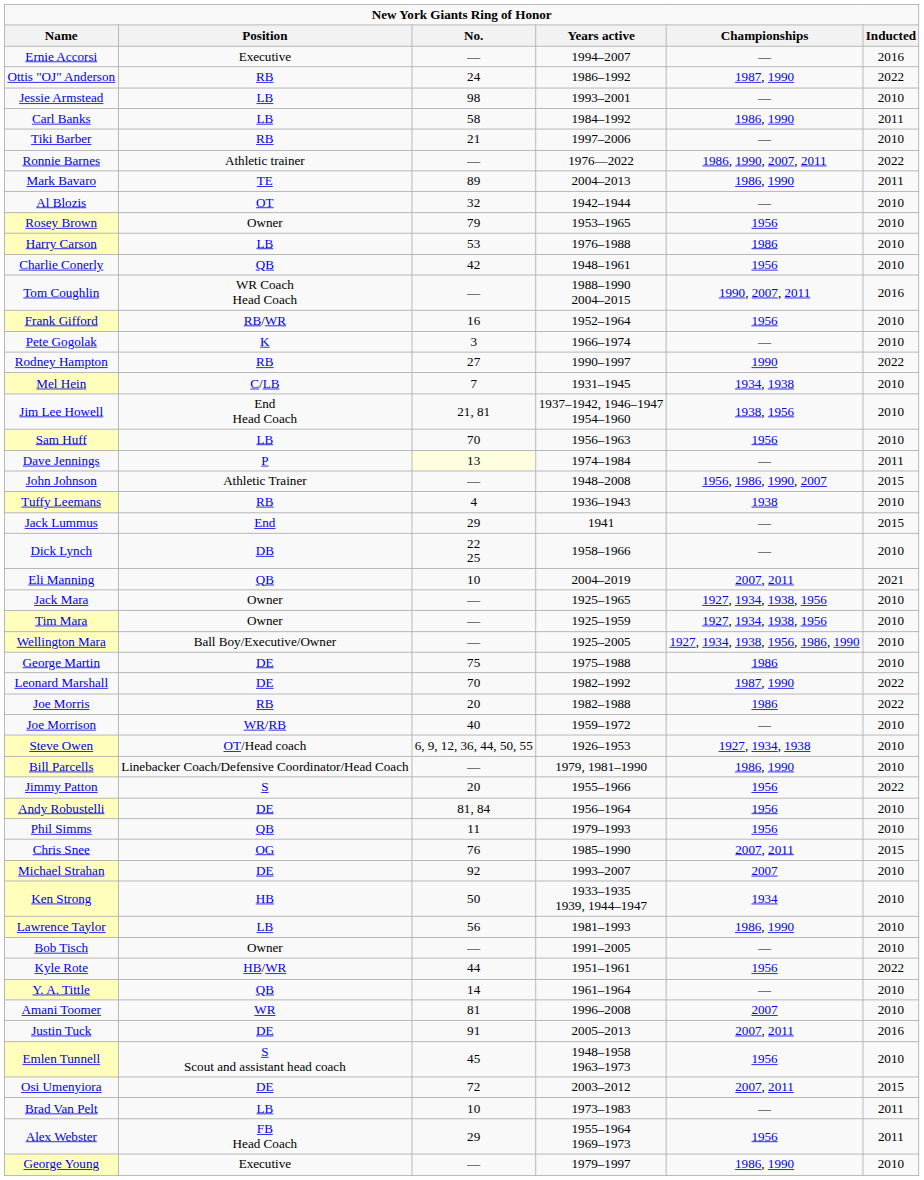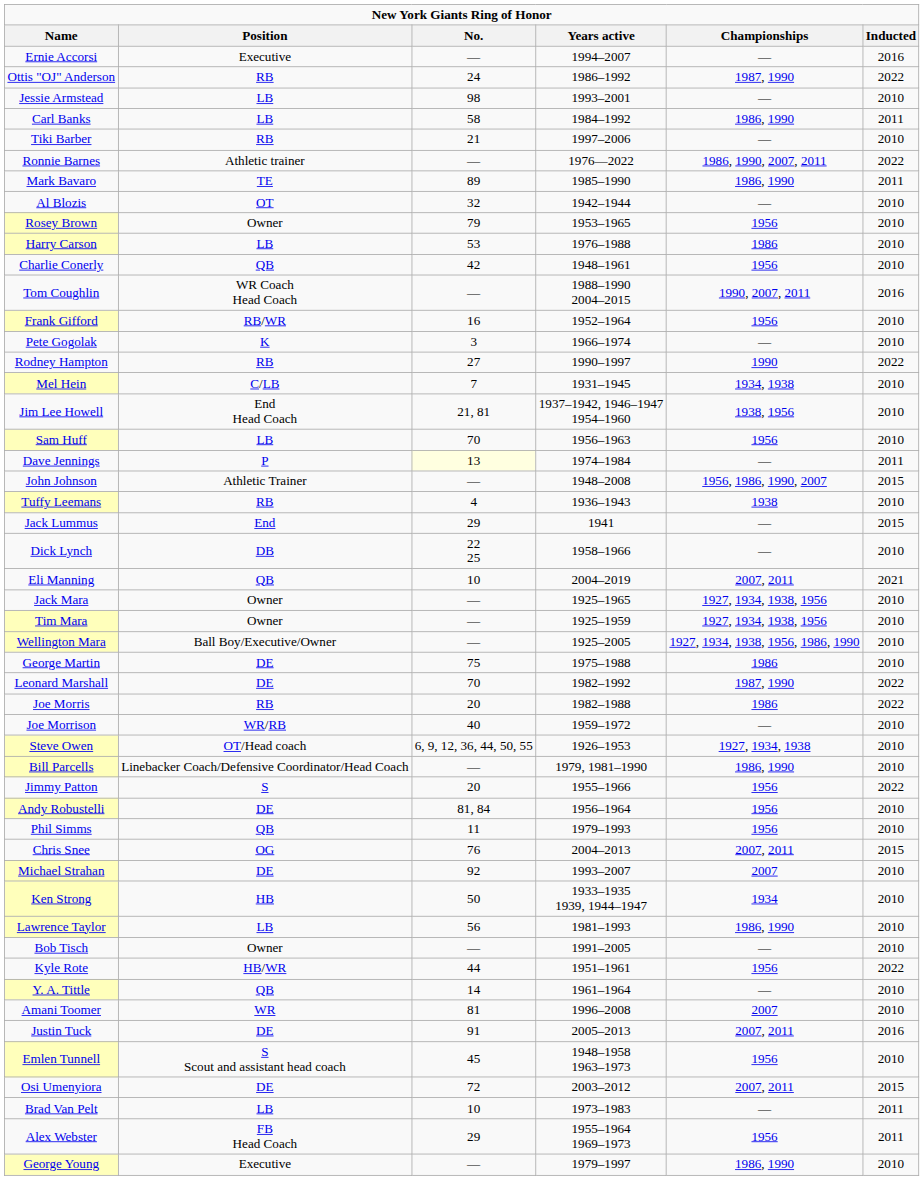(601, 181) 2004–2013 -> (601, 181) 1985–1990
(601, 849) 1985–1990 -> (601, 849) 2004–2013
